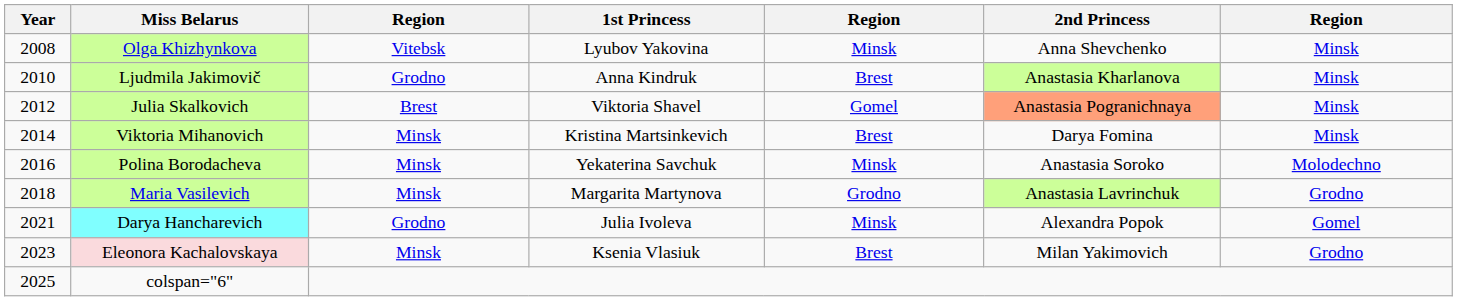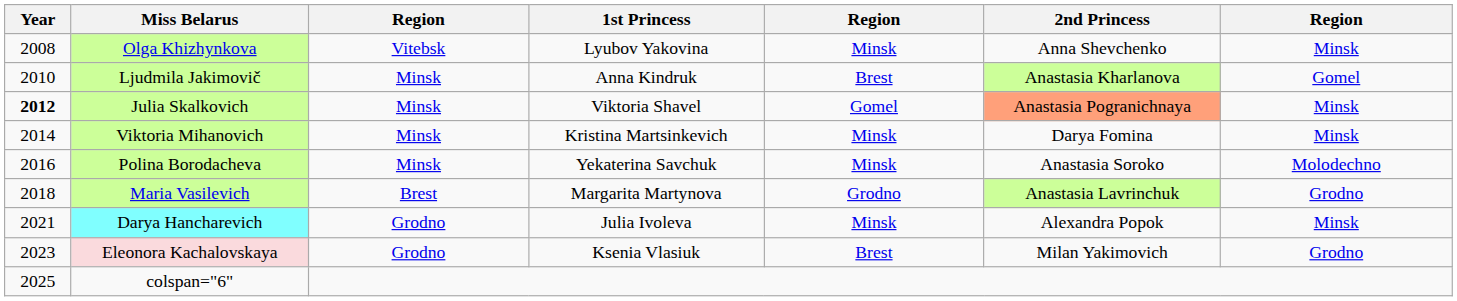(418, 77) Grodno -> (418, 77) Minsk
(1336, 77) Minsk -> (1336, 77) Gomel
(38, 106) normal -> (38, 106) bold
(418, 106) Brest -> (418, 106) Minsk
(874, 135) Brest -> (874, 135) Minsk
(418, 193) Minsk -> (418, 193) Brest
(1336, 222) Gomel -> (1336, 222) Minsk
(418, 251) Minsk -> (418, 251) Grodno
